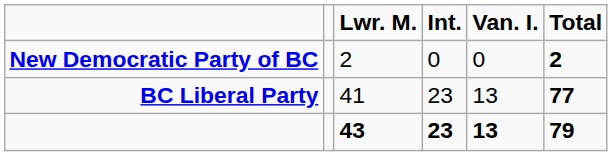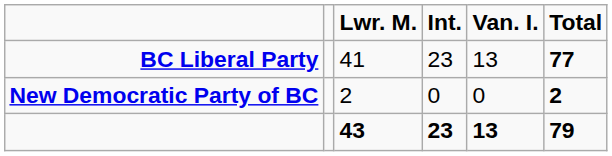rows swapped: (229, 95) <-> (164, 58)
